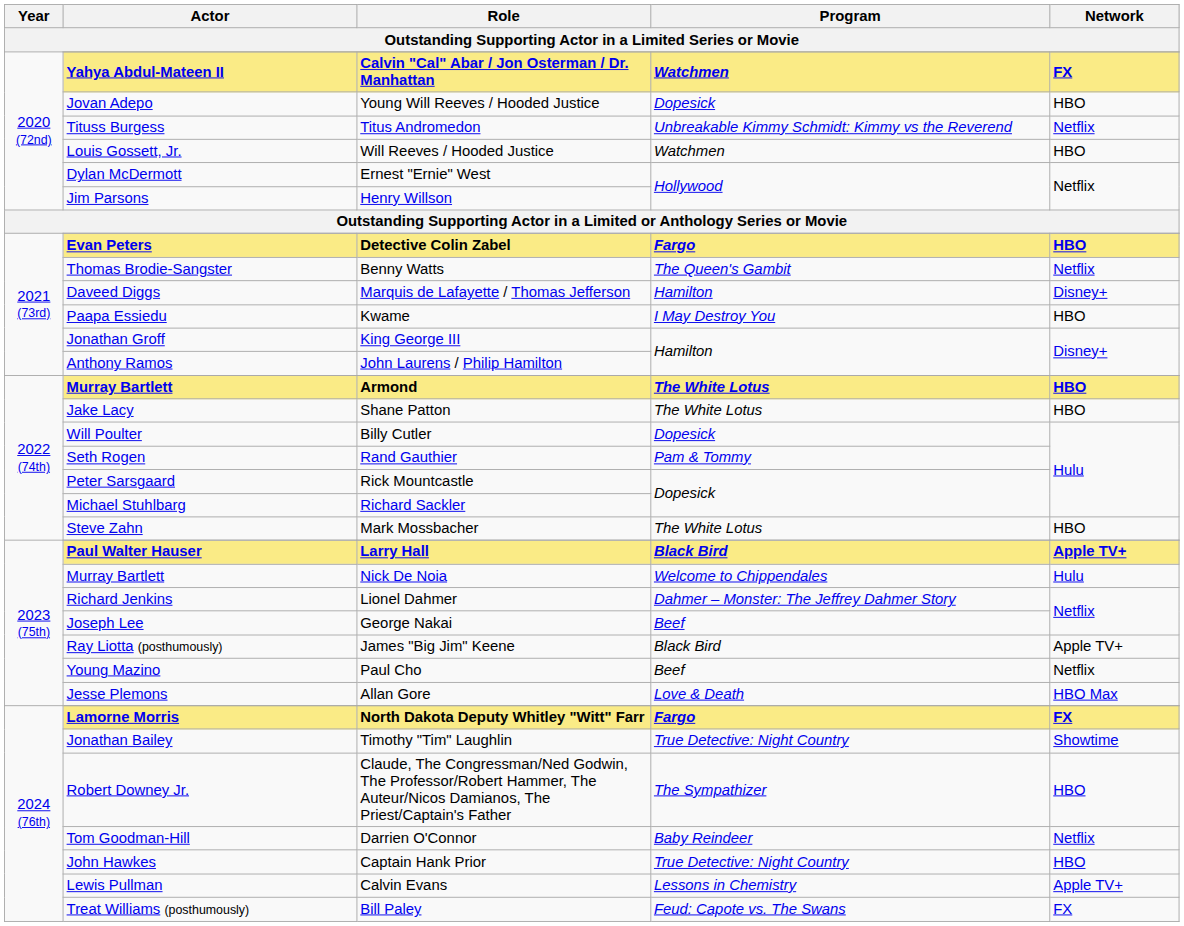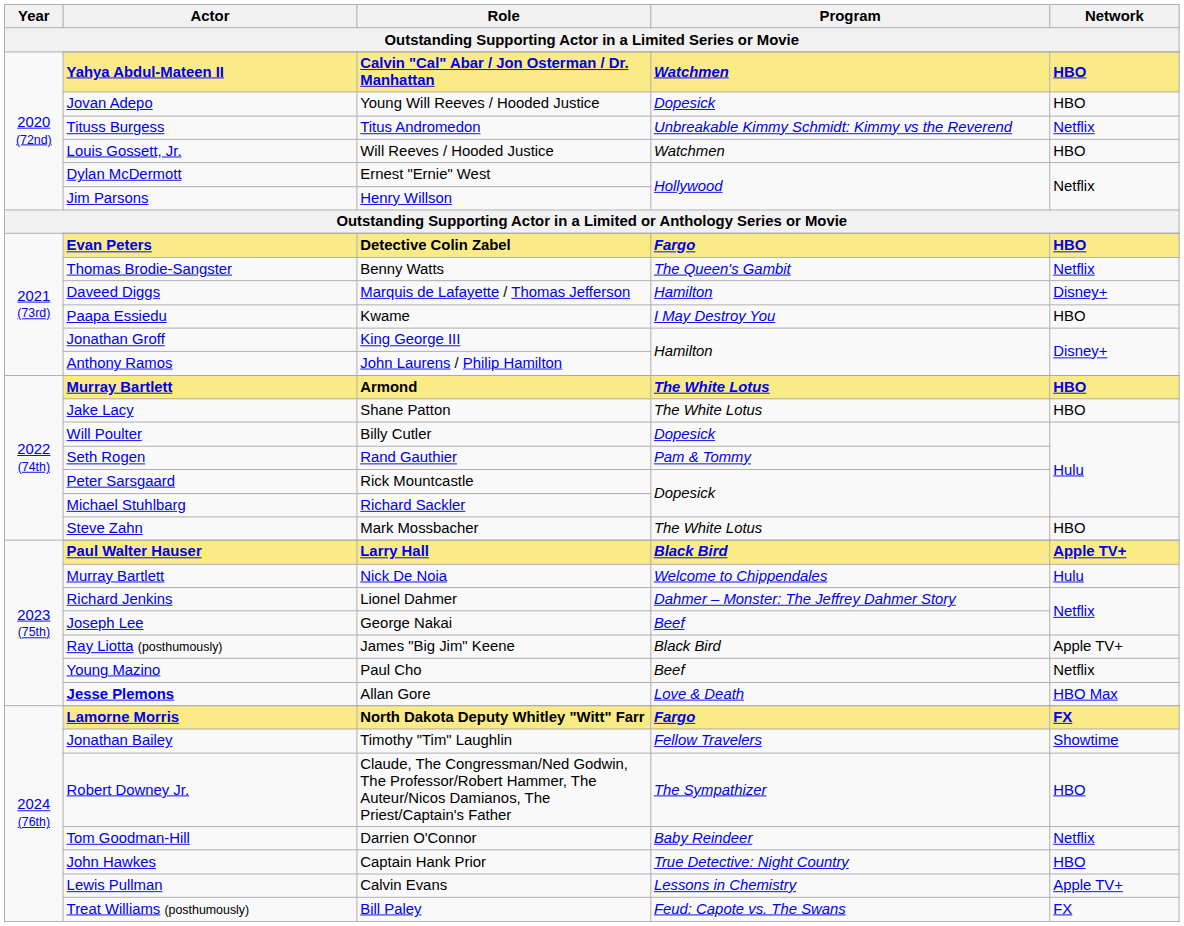(1063, 71) FX -> (1070, 71) HBO
(117, 693) normal -> (120, 693) bold
(751, 741) True Detective: Night Country -> (708, 741) Fellow Travelers
